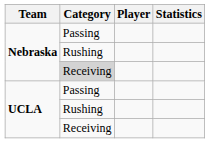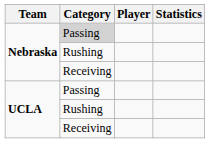(81, 33) no background -> (81, 33) lightgrey background
(87, 71) lightgrey background -> (87, 71) no background
